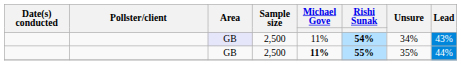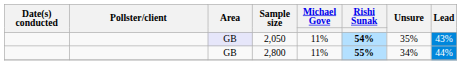(275, 39) 2,500 -> (275, 39) 2,050
(409, 39) 34% -> (409, 39) 35%
(275, 53) 2,500 -> (275, 53) 2,800
(319, 53) bold -> (319, 53) normal
(409, 53) 35% -> (409, 53) 34%
